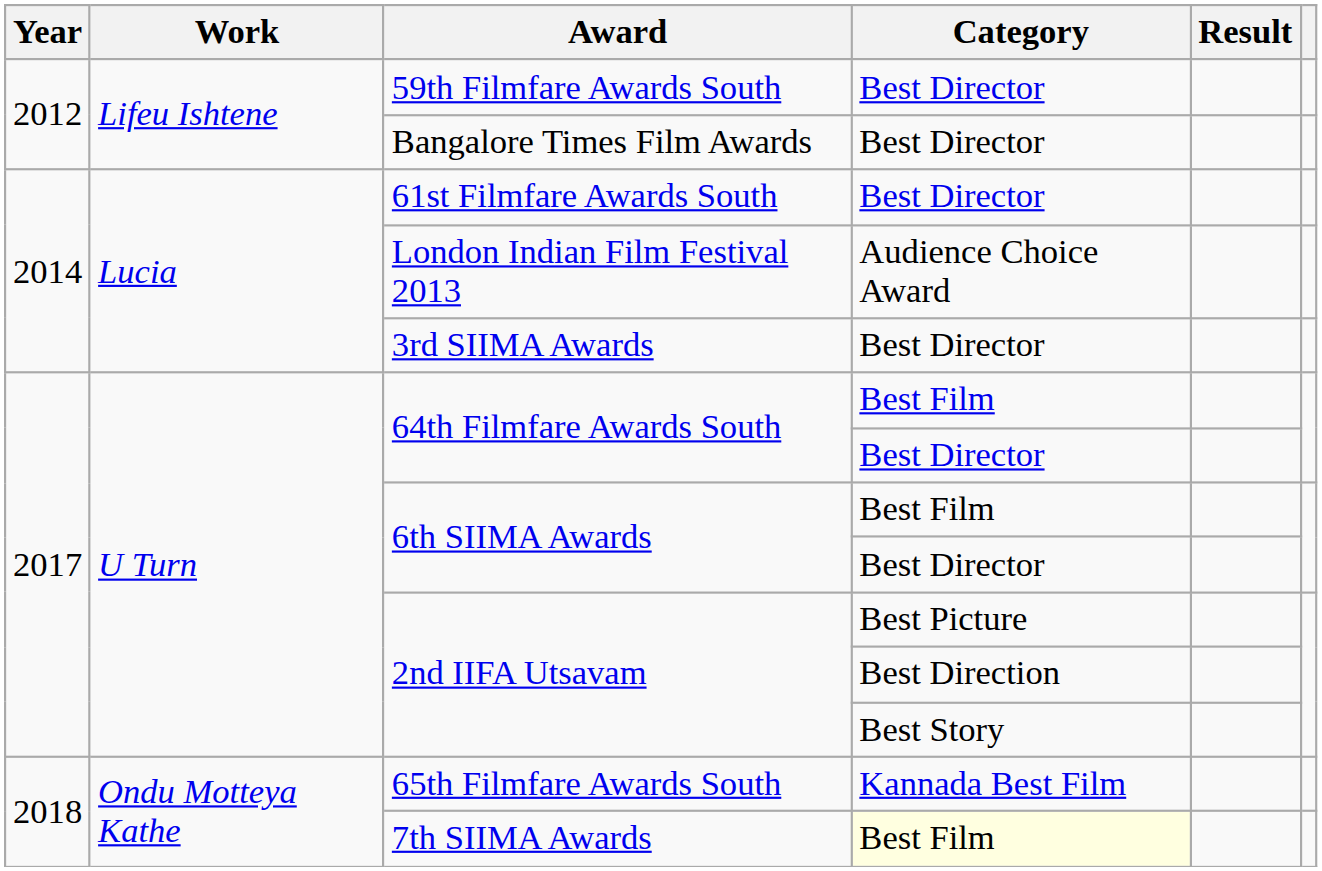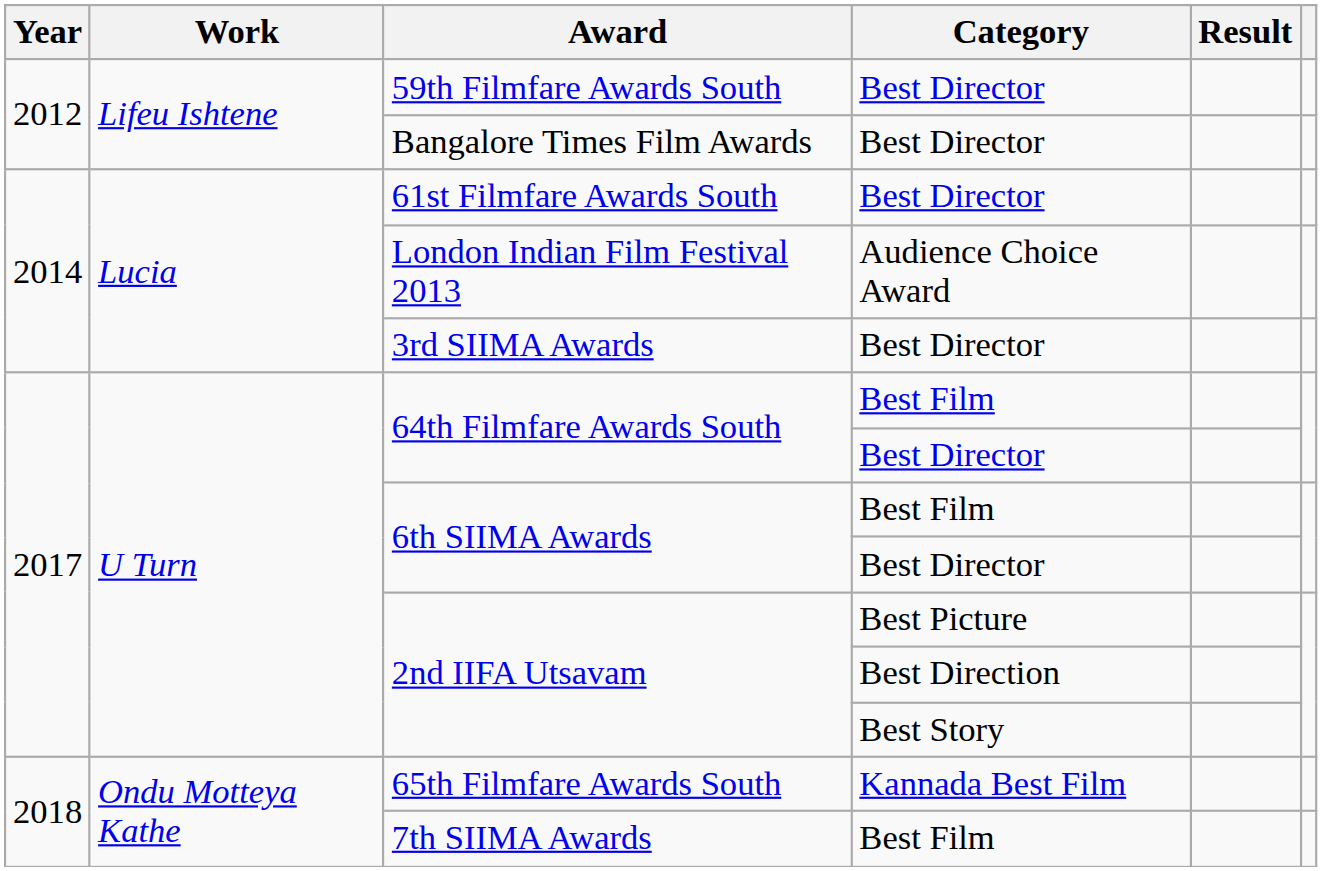(927, 838) lightyellow background -> (927, 838) no background
